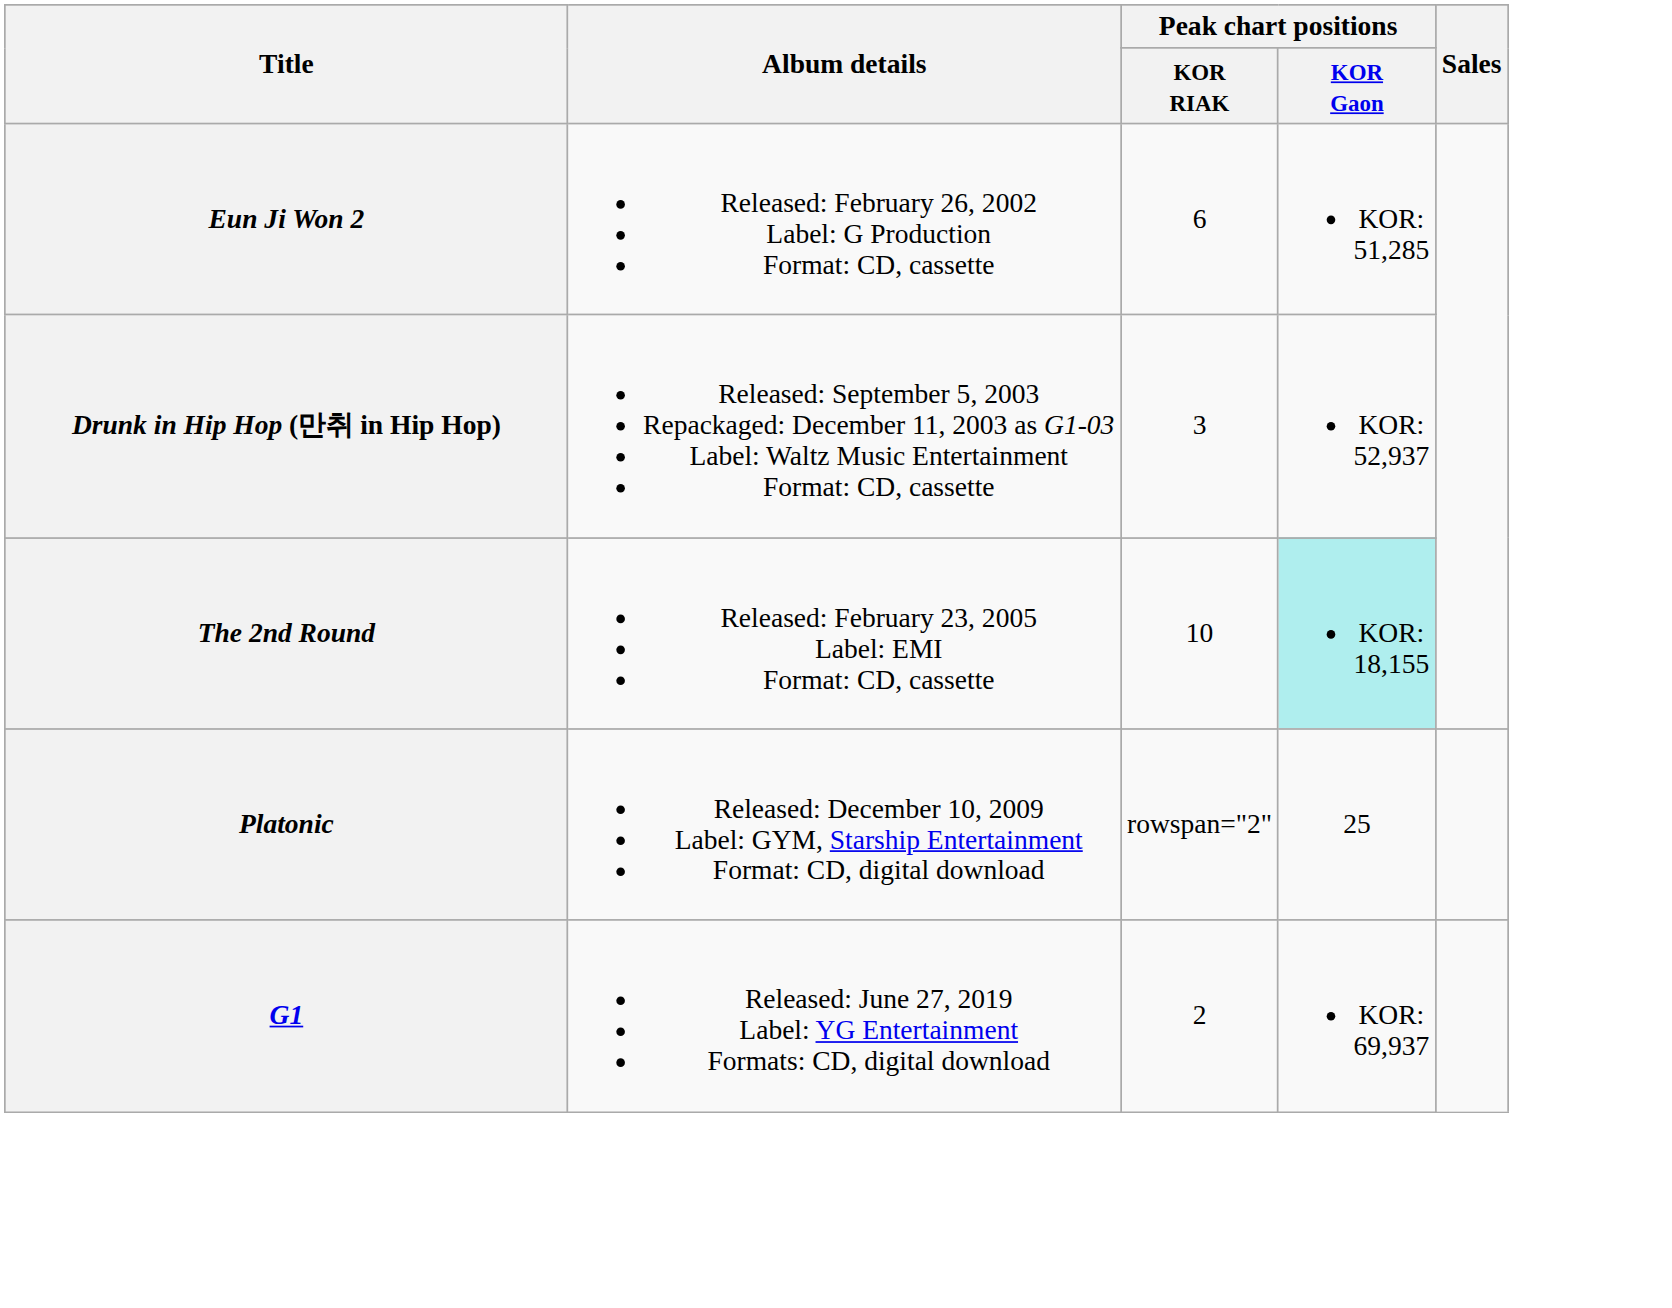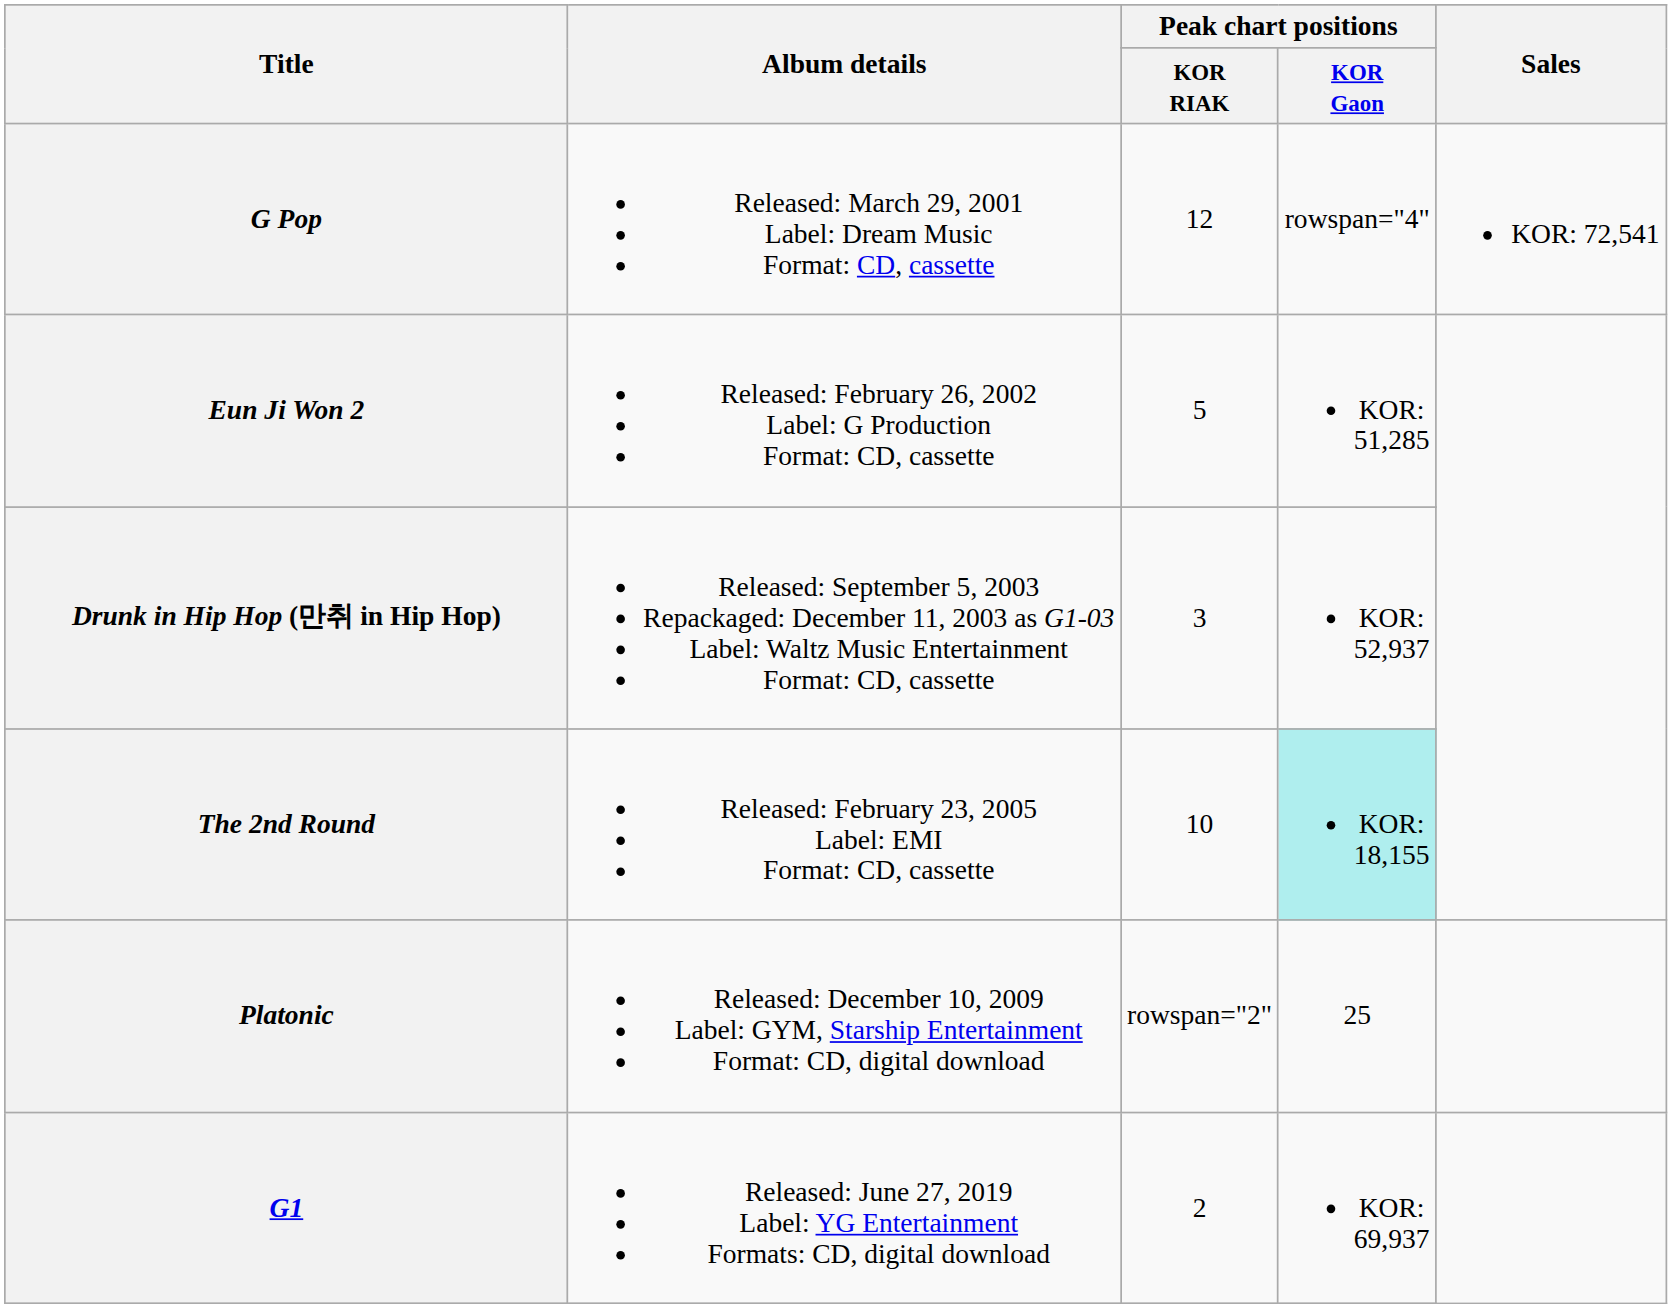+ row: (286, 218)
(1200, 218) 6 -> (1200, 410) 5
